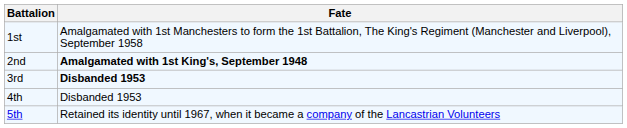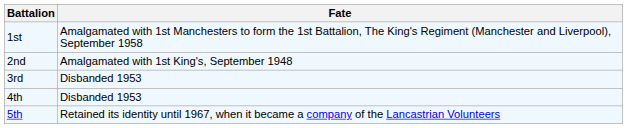(184, 61) bold -> (176, 61) normal
(103, 79) bold -> (101, 79) normal
